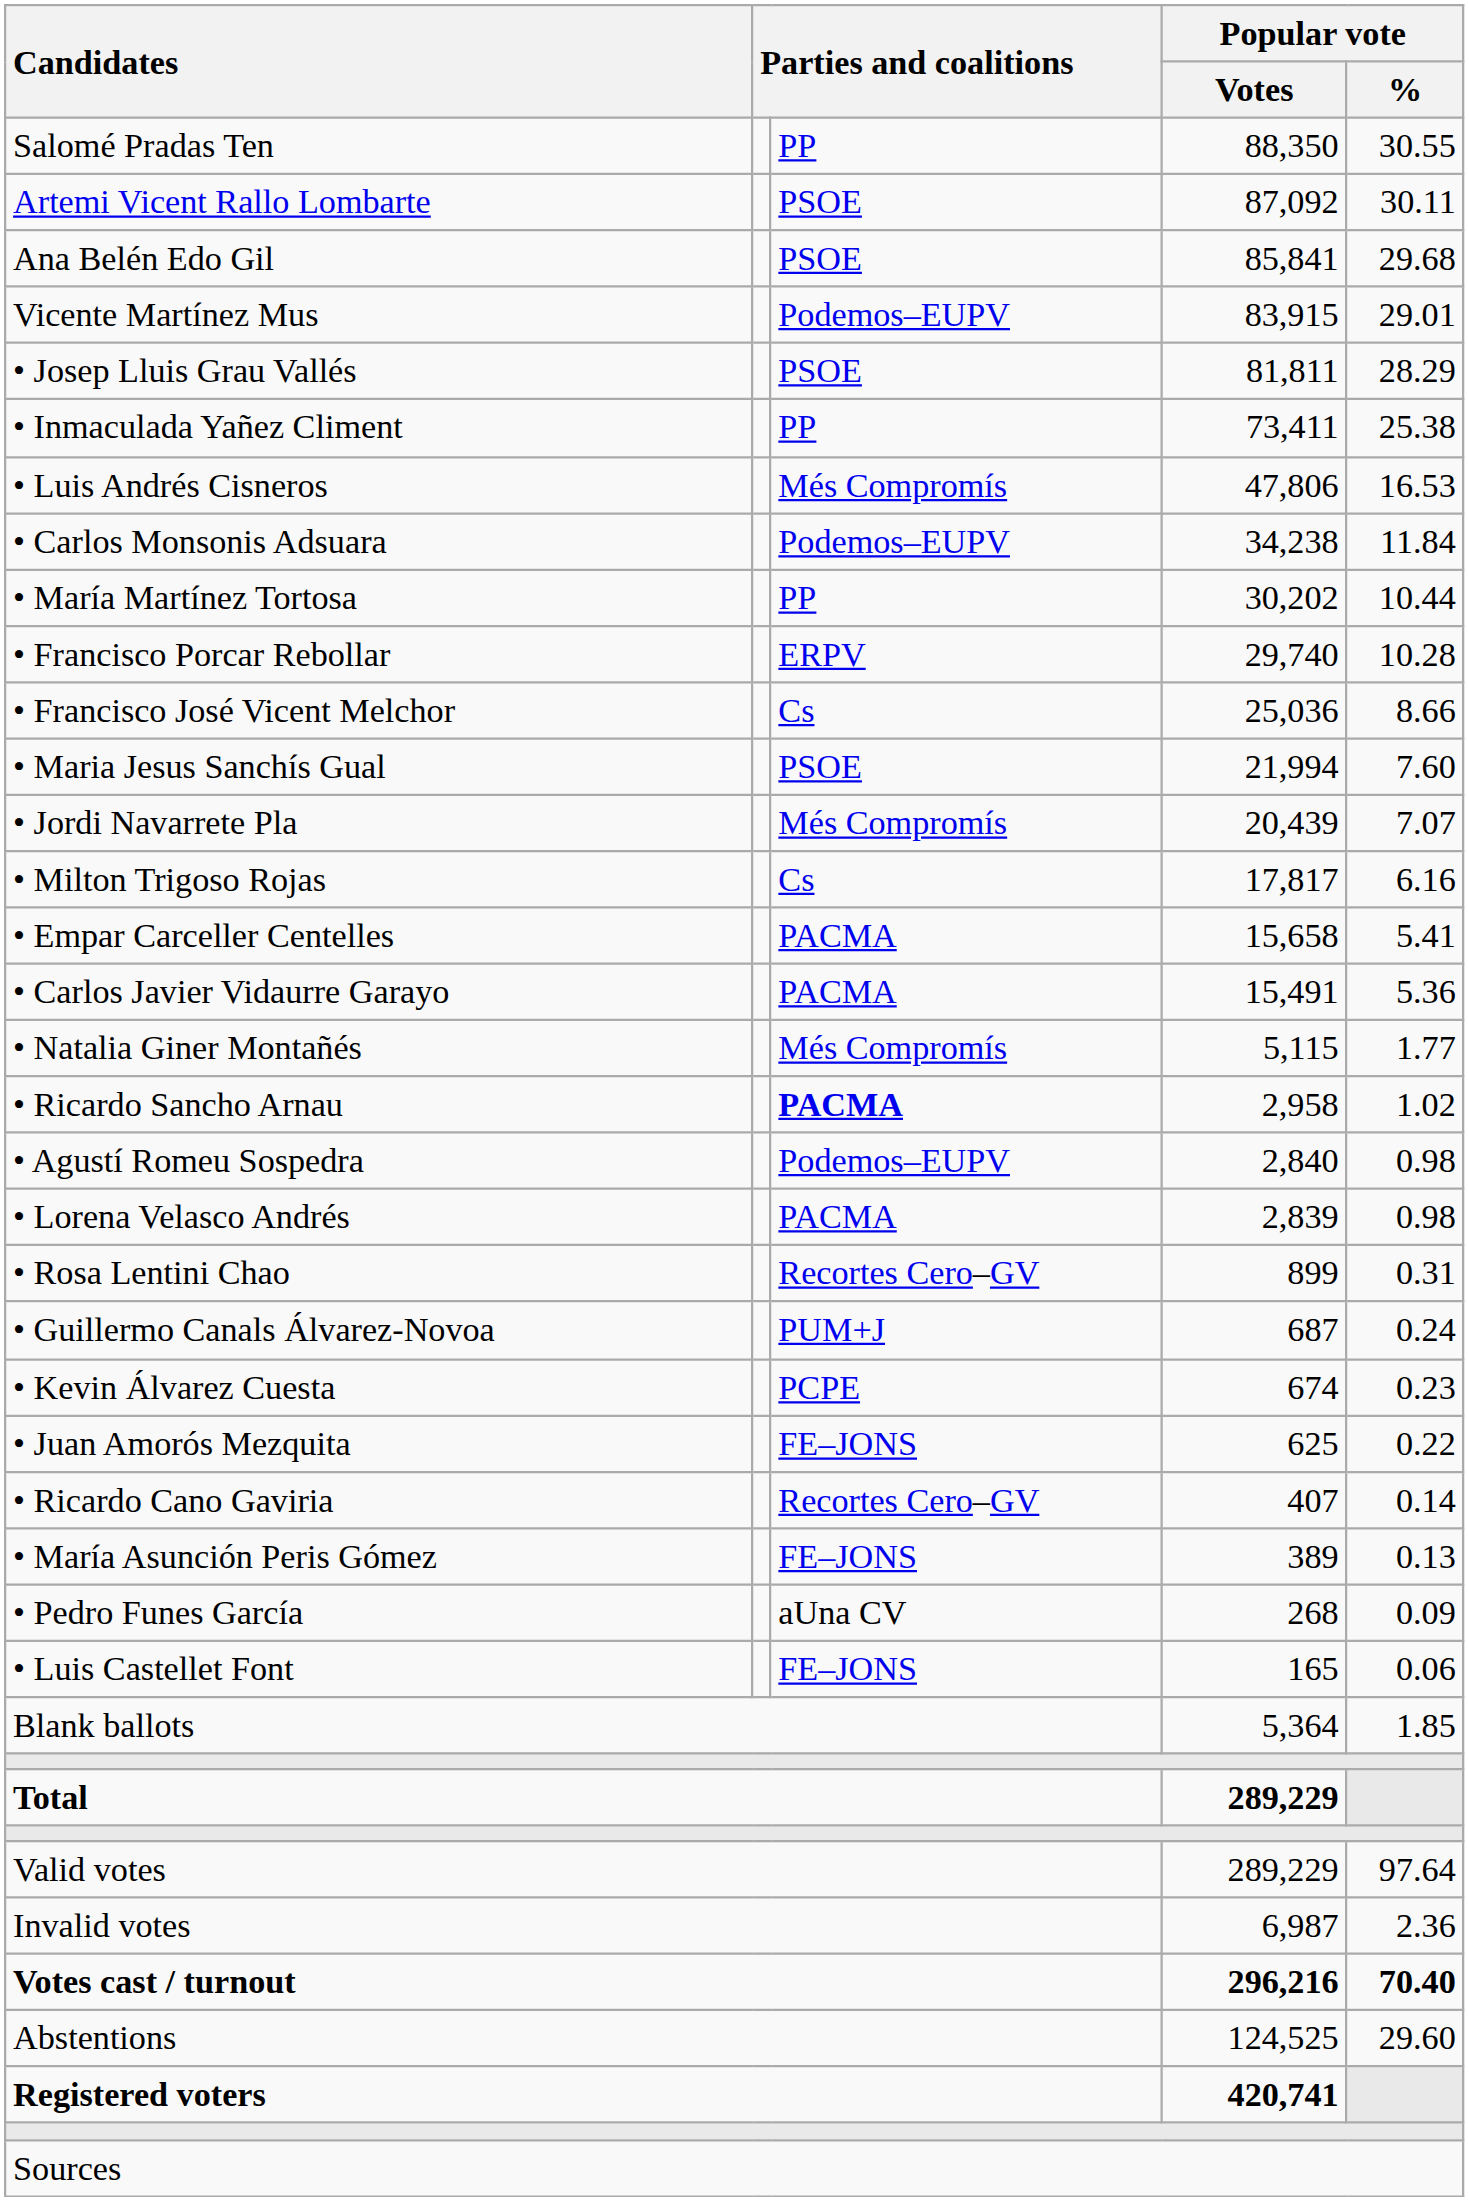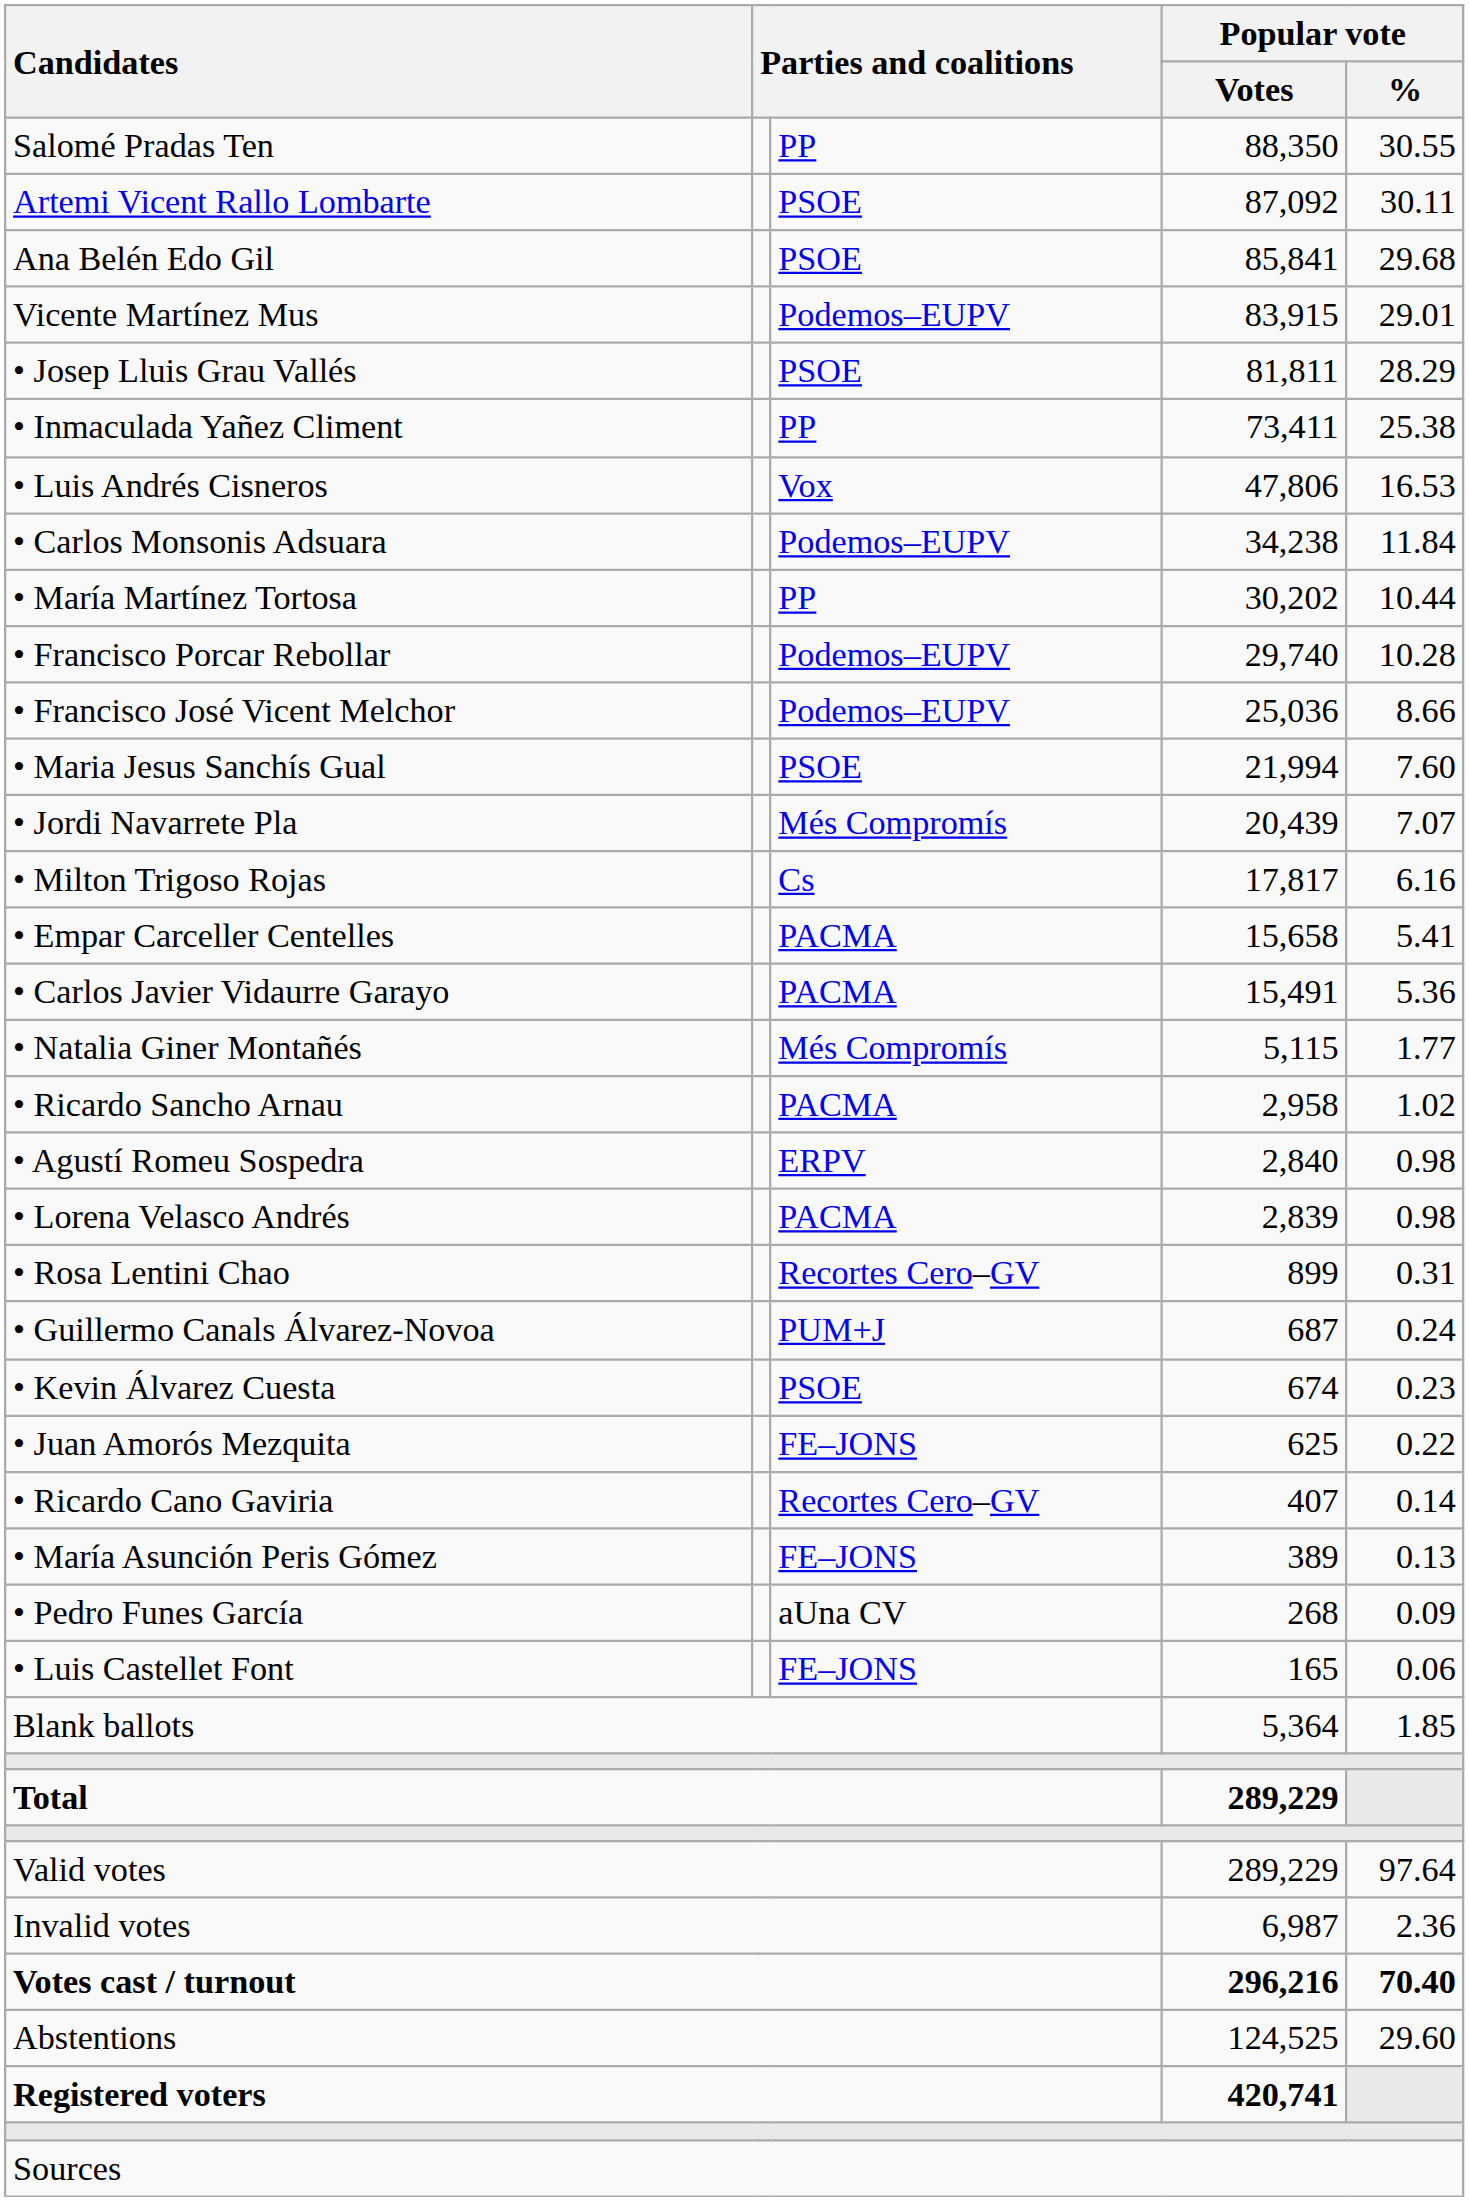(893, 484) Més Compromís -> (806, 484) Vox
(822, 653) ERPV -> (894, 653) Podemos–EUPV
(796, 709) Cs -> (894, 709) Podemos–EUPV
(841, 1104) bold -> (838, 1104) normal
(894, 1160) Podemos–EUPV -> (822, 1160) ERPV
(819, 1386) PCPE -> (820, 1386) PSOE
